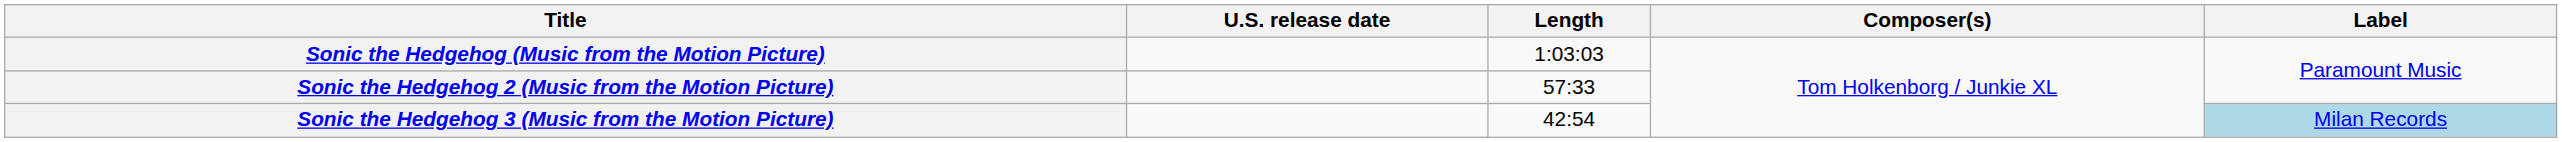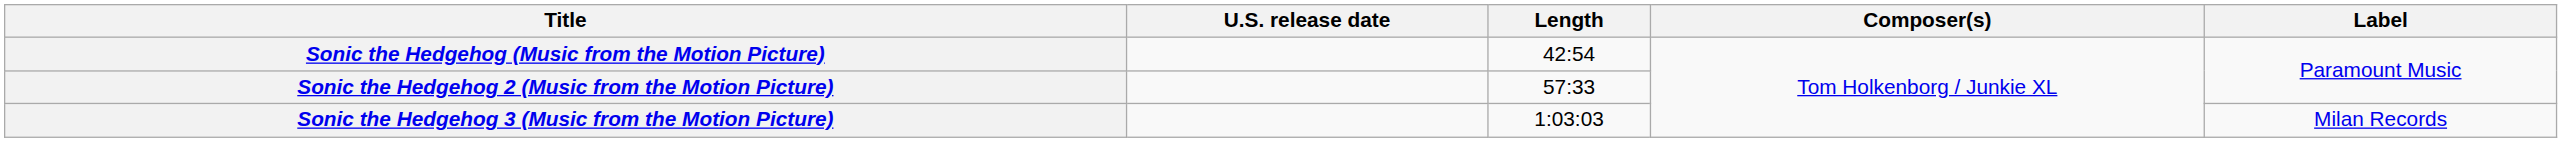(1569, 53) 1:03:03 -> (1569, 53) 42:54
(1569, 119) 42:54 -> (1569, 119) 1:03:03
(2381, 119) lightblue background -> (2381, 119) no background
